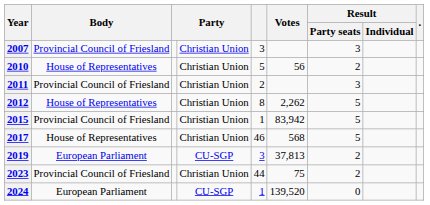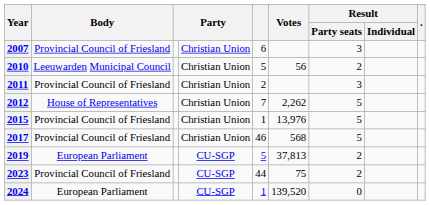(262, 49) 3 -> (263, 49) 6
(101, 67) House of Representatives -> (102, 67) Leeuwarden Municipal Council
(262, 102) 8 -> (263, 102) 7
(290, 120) 83,942 -> (291, 120) 13,976
(101, 138) House of Representatives -> (102, 138) Provincial Council of Friesland
(262, 156) 3 -> (263, 156) 5
(214, 174) Christian Union -> (216, 174) CU-SGP
